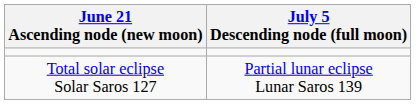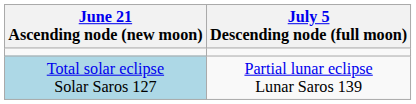(105, 77) no background -> (105, 77) lightblue background
